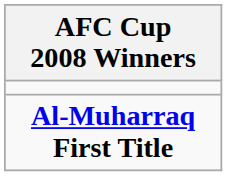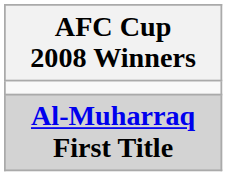(113, 131) no background -> (113, 131) lightgrey background
